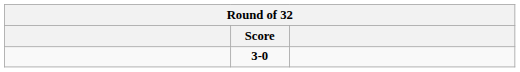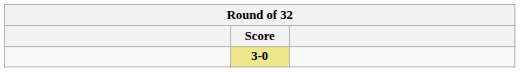(260, 57) no background -> (260, 57) khaki background
